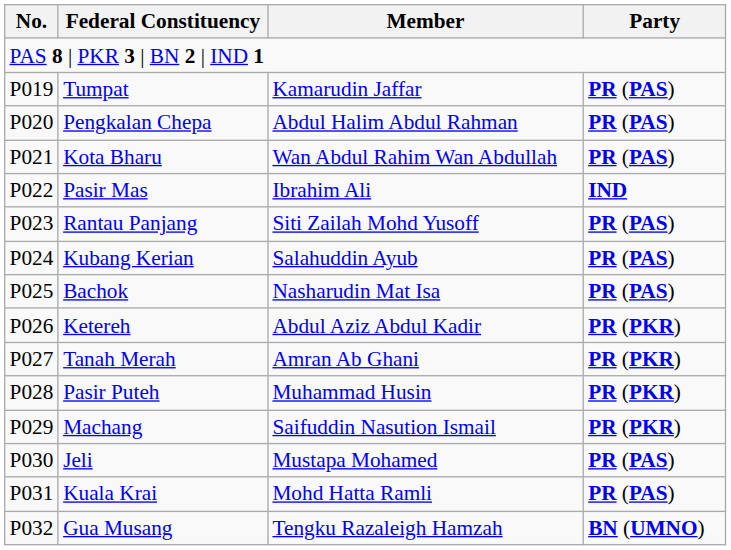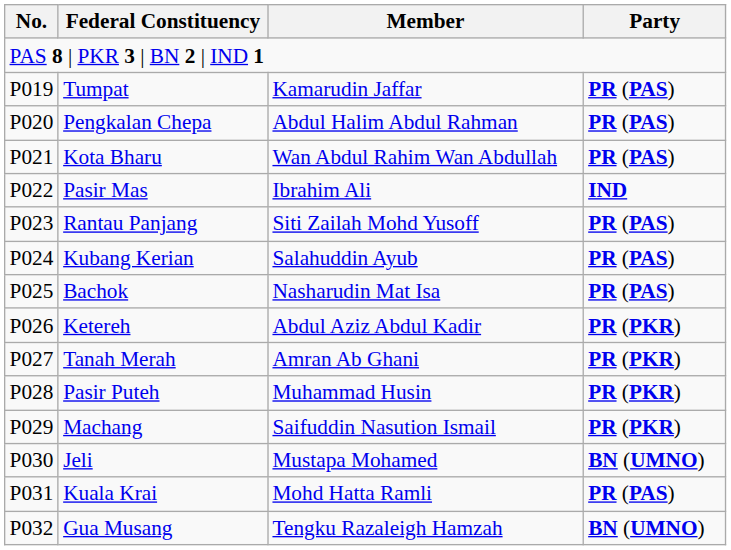(631, 460) PR (PAS) -> (646, 460) BN (UMNO)
